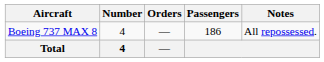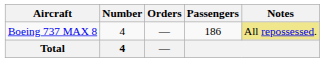(281, 31) no background -> (281, 31) khaki background
